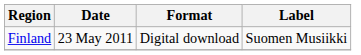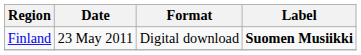(296, 38) normal -> (299, 38) bold
